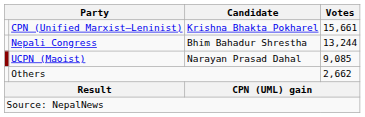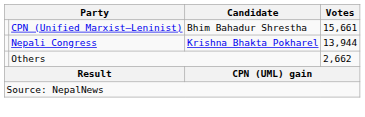(253, 28) Krishna Bhakta Pokharel -> (247, 28) Bhim Bahadur Shrestha
(247, 43) Bhim Bahadur Shrestha -> (253, 43) Krishna Bhakta Pokharel
(340, 43) 13,244 -> (340, 43) 13,944
- row: (48, 58)
